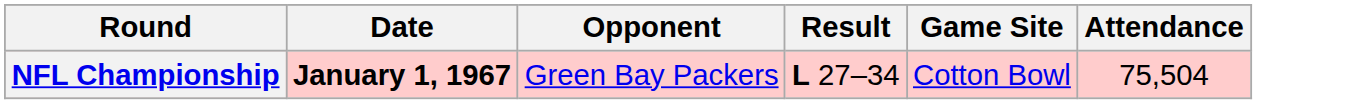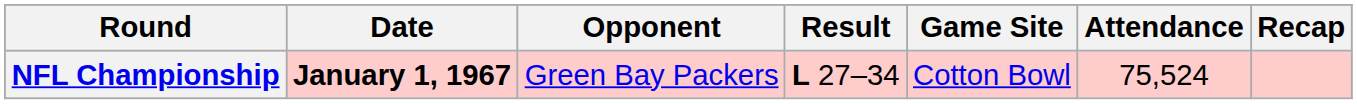+ column: (1301, 27)
(1164, 74) 75,504 -> (1164, 74) 75,524
